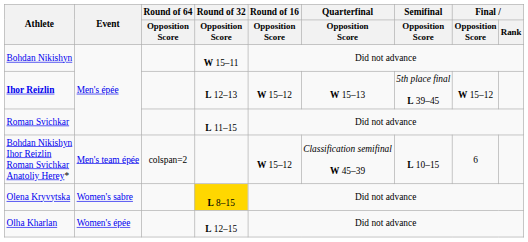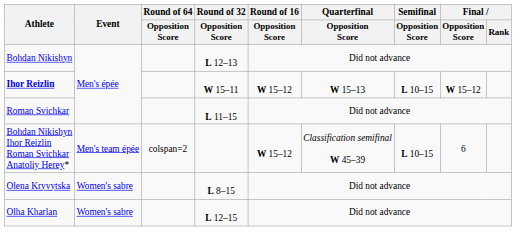(221, 64) W 15–11 -> (221, 64) L 12–13
(221, 96) L 12–13 -> (221, 90) W 15–11
(423, 90) 5th place final L 39–45 -> (417, 90) L 10–15
(221, 203) gold background -> (221, 192) no background
(103, 224) Women's épée -> (105, 213) Women's sabre
